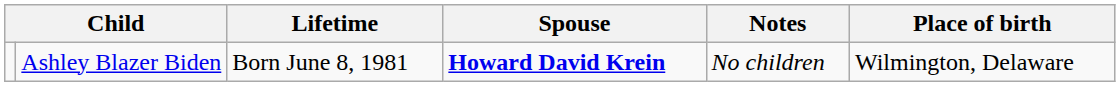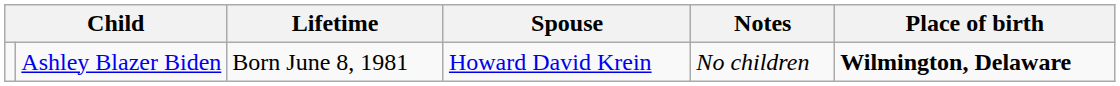(557, 61) bold -> (550, 61) normal
(964, 61) normal -> (956, 61) bold
